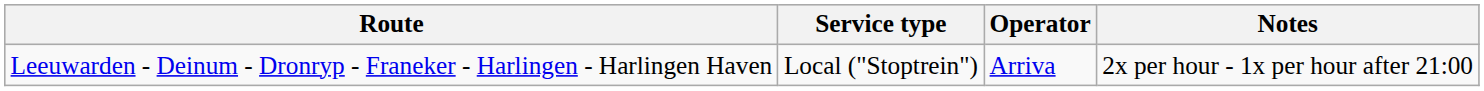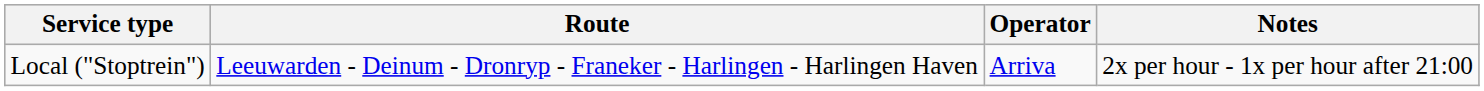columns swapped: (391, 24) <-> (881, 24)
